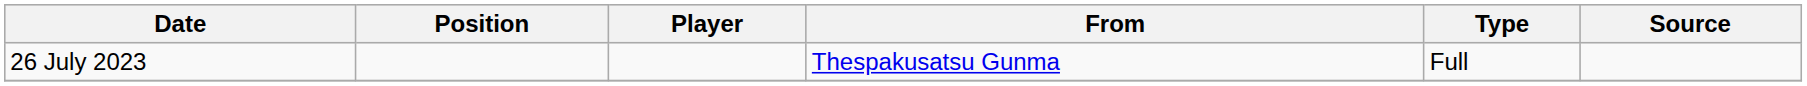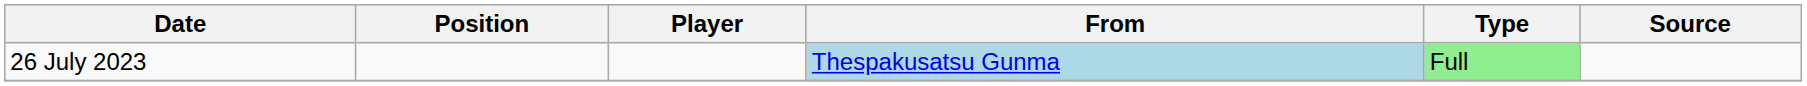(936, 62) no background -> (936, 62) lightblue background
(1449, 62) no background -> (1449, 62) lightgreen background
